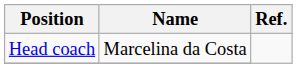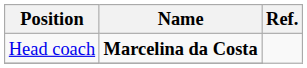(175, 48) normal -> (181, 48) bold
